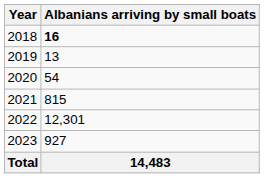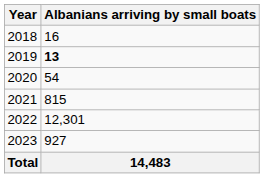(52, 36) bold -> (52, 36) normal
(52, 57) normal -> (52, 57) bold
